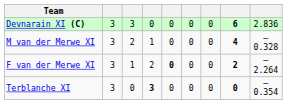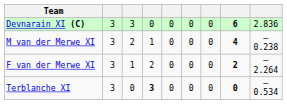(266, 42) –0.328 -> (266, 42) –0.238
(171, 65) bold -> (171, 65) normal
(266, 88) –0.354 -> (266, 88) –0.534
